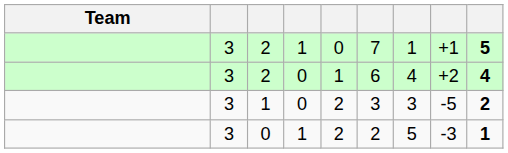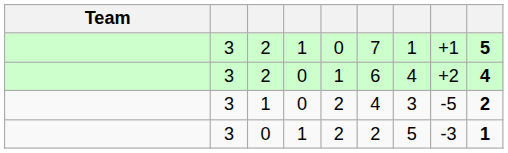(375, 104) 3 -> (375, 104) 4
